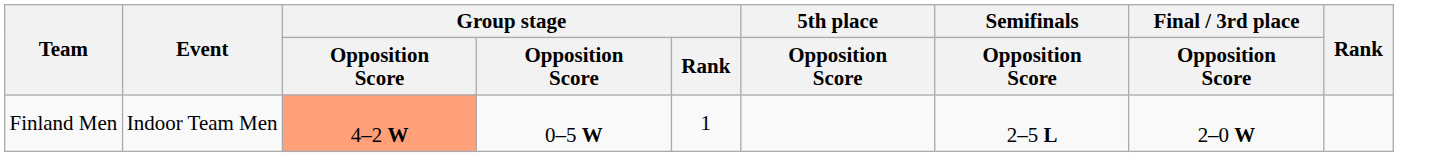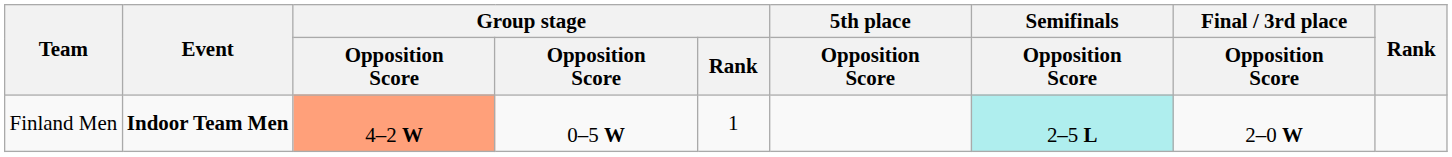(202, 122) normal -> (208, 122) bold
(1032, 134) no background -> (1072, 134) paleturquoise background
